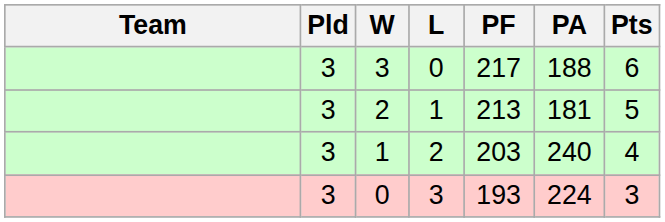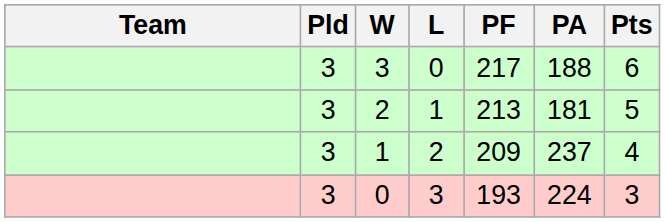(499, 152) 203 -> (499, 152) 209
(569, 152) 240 -> (569, 152) 237
